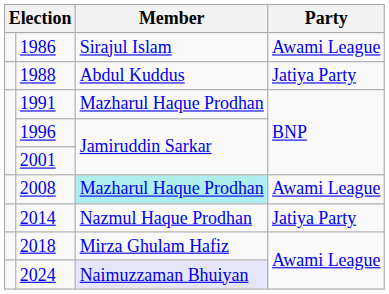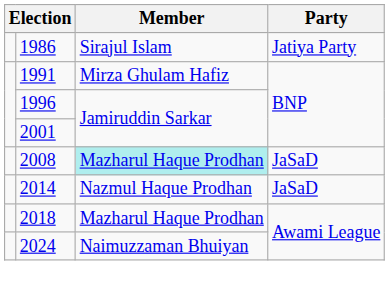(326, 47) Awami League -> (314, 47) Jatiya Party
- row: (38, 75)
(172, 103) Mazharul Haque Prodhan -> (154, 75) Mirza Ghulam Hafiz
(326, 189) Awami League -> (295, 160) JaSaD
(314, 217) Jatiya Party -> (295, 189) JaSaD
(154, 246) Mirza Ghulam Hafiz -> (172, 217) Mazharul Haque Prodhan
(164, 274) lavender background -> (164, 246) no background
